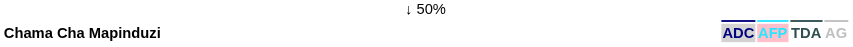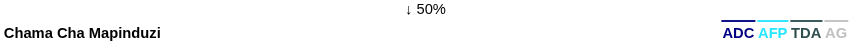(738, 32) lightgrey background -> (738, 32) no background
(773, 32) pink background -> (773, 32) no background
